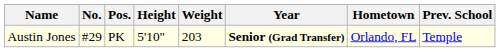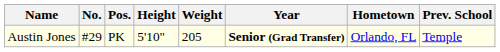(192, 36) 203 -> (192, 36) 205
